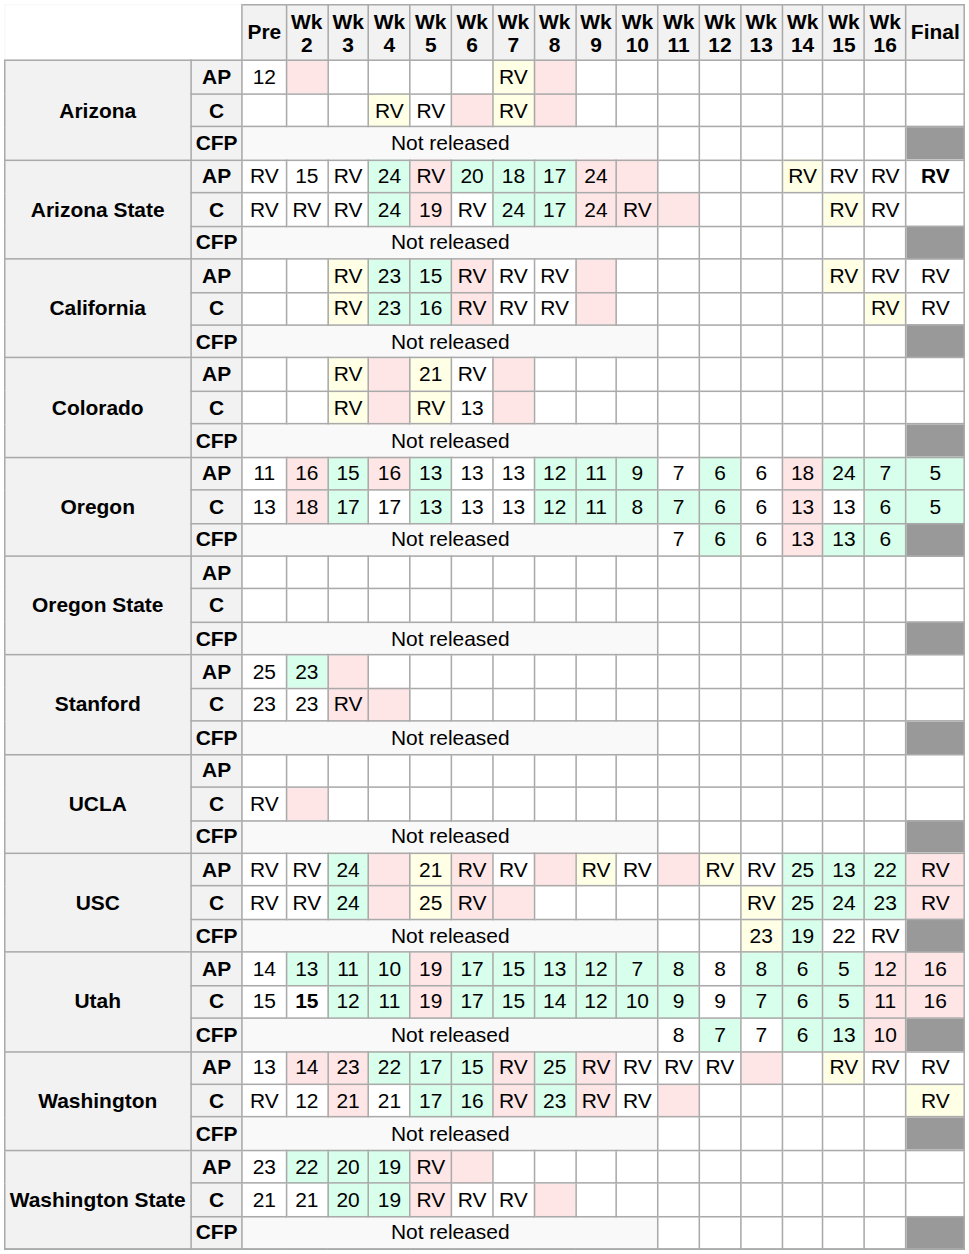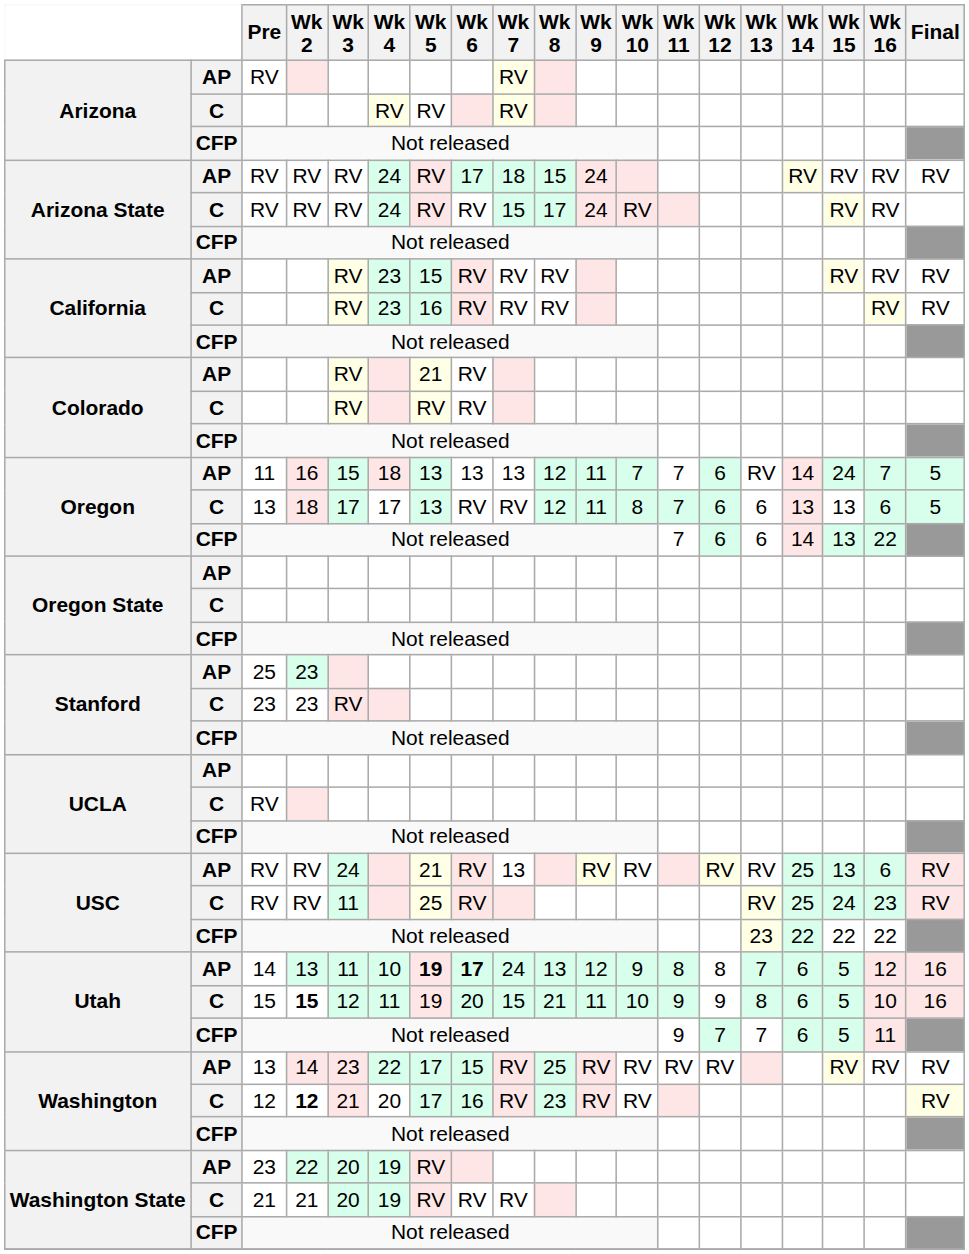(264, 77) 12 -> (264, 77) RV
(307, 176) 15 -> (307, 176) RV
(472, 176) 20 -> (472, 176) 17
(555, 176) 17 -> (555, 176) 15
(935, 176) bold -> (935, 176) normal
(431, 209) 19 -> (431, 209) RV
(513, 209) 24 -> (513, 209) 15
(472, 407) 13 -> (472, 407) RV
(389, 473) 16 -> (389, 473) 18
(637, 473) 9 -> (637, 473) 7
(761, 473) 6 -> (761, 473) RV
(803, 473) 18 -> (803, 473) 14
(472, 506) 13 -> (472, 506) RV
(513, 506) 13 -> (513, 506) RV
(803, 539) 13 -> (803, 539) 14
(885, 539) 6 -> (885, 539) 22
(513, 869) RV -> (513, 869) 13
(885, 869) 22 -> (885, 869) 6
(348, 902) 24 -> (348, 902) 11
(803, 935) 19 -> (803, 935) 22
(885, 935) RV -> (885, 935) 22
(431, 968) normal -> (431, 968) bold
(472, 968) normal -> (472, 968) bold
(513, 968) 15 -> (513, 968) 24
(637, 968) 7 -> (637, 968) 9
(761, 968) 8 -> (761, 968) 7
(472, 1001) 17 -> (472, 1001) 20
(555, 1001) 14 -> (555, 1001) 21
(596, 1001) 12 -> (596, 1001) 11
(761, 1001) 7 -> (761, 1001) 8
(885, 1001) 11 -> (885, 1001) 10
(679, 1034) 8 -> (679, 1034) 9
(844, 1034) 13 -> (844, 1034) 5
(885, 1034) 10 -> (885, 1034) 11
(264, 1100) RV -> (264, 1100) 12
(307, 1100) normal -> (307, 1100) bold
(389, 1100) 21 -> (389, 1100) 20
